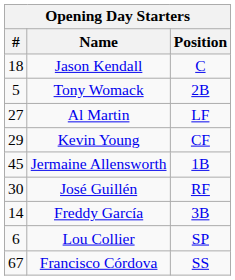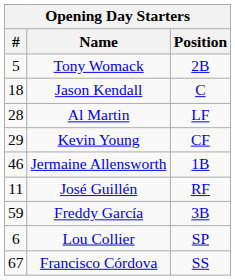rows swapped: (99, 90) <-> (99, 66)
(16, 115) 27 -> (16, 115) 28
(16, 164) 45 -> (16, 164) 46
(16, 189) 30 -> (16, 189) 11
(16, 213) 14 -> (16, 213) 59
